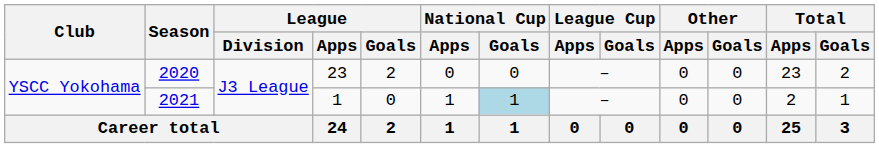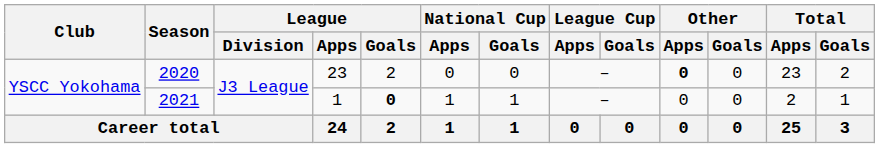(684, 74) normal -> (684, 74) bold
(391, 101) normal -> (391, 101) bold
(514, 101) lightblue background -> (514, 101) no background
